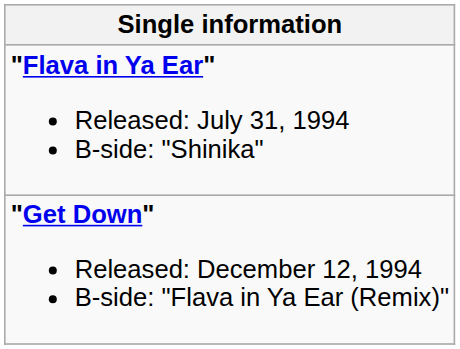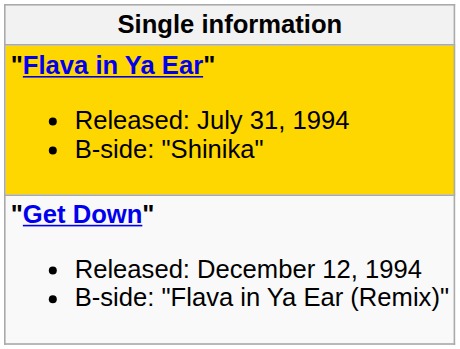(230, 107) no background -> (230, 107) gold background
